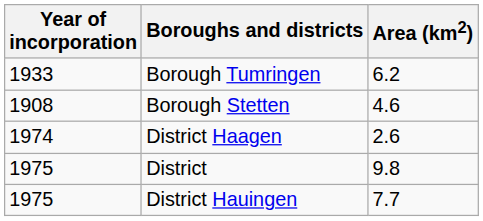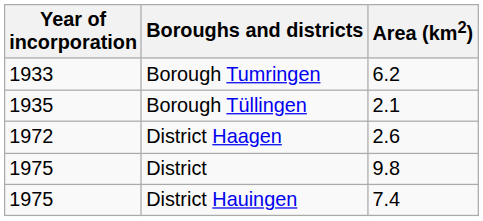+ row: (227, 105)
- row: (218, 105)
(31, 136) 1974 -> (31, 136) 1972
(386, 199) 7.7 -> (386, 199) 7.4
